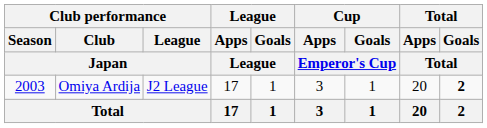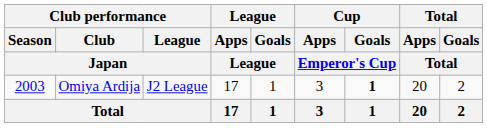(372, 87) normal -> (372, 87) bold
(461, 87) bold -> (461, 87) normal
